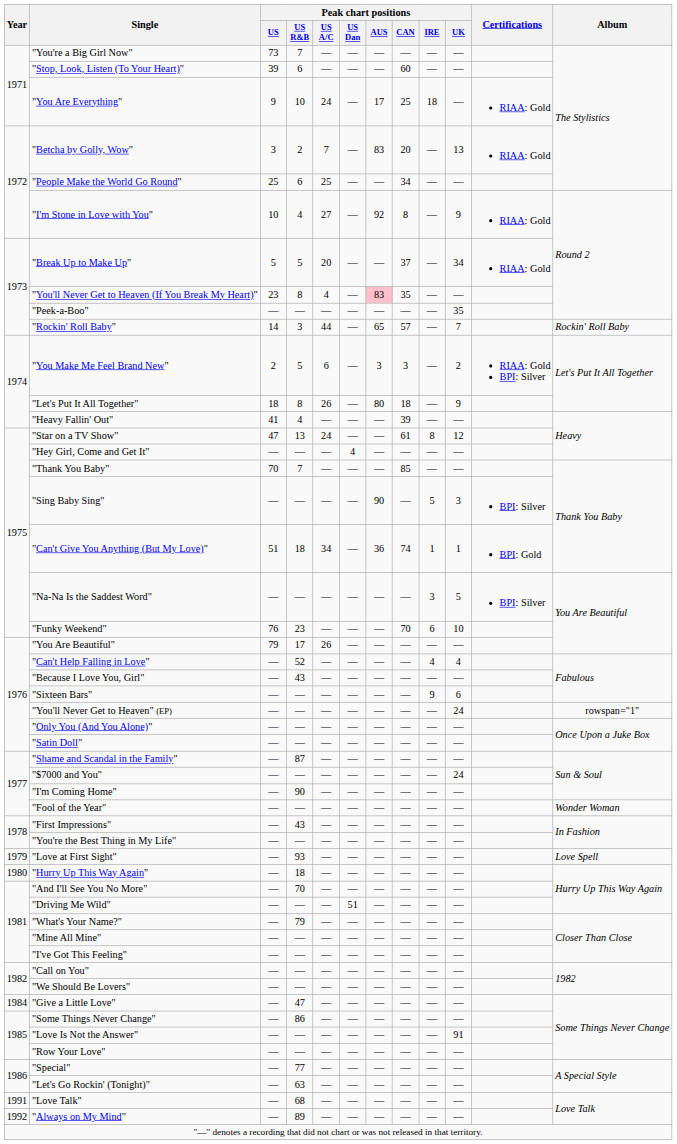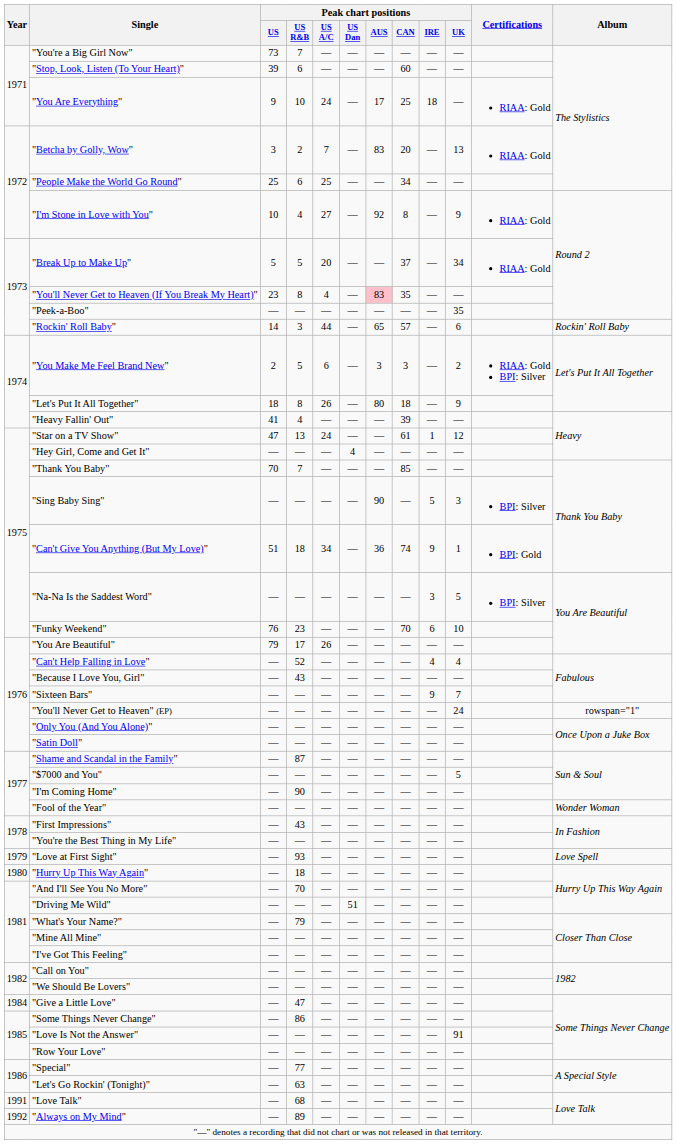(458, 327) 7 -> (458, 327) 6
(432, 436) 8 -> (432, 436) 1
(432, 548) 1 -> (432, 548) 9
(458, 694) 6 -> (458, 694) 7
(458, 775) 24 -> (458, 775) 5
